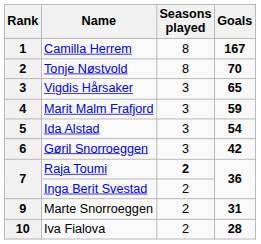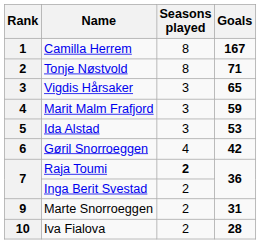(235, 68) 70 -> (235, 68) 71
(235, 128) 54 -> (235, 128) 53
(185, 149) 3 -> (185, 149) 4
